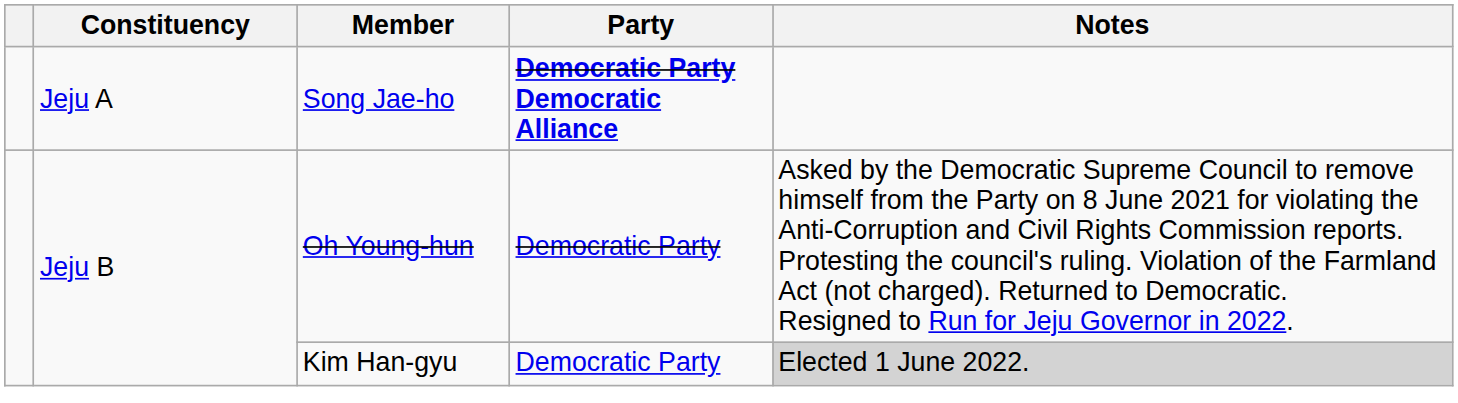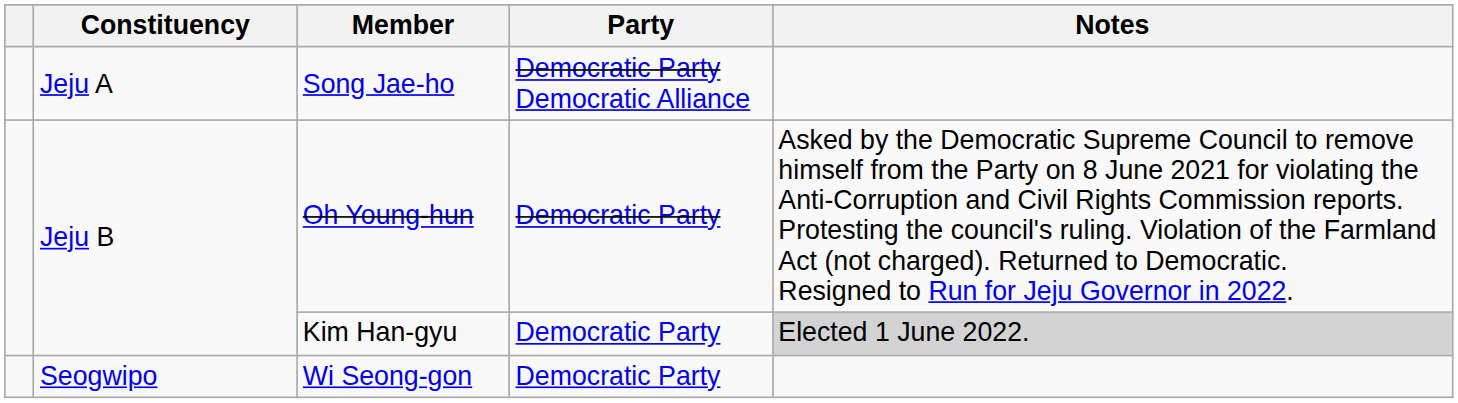(625, 98) bold -> (633, 83) normal
+ row: (387, 375)
